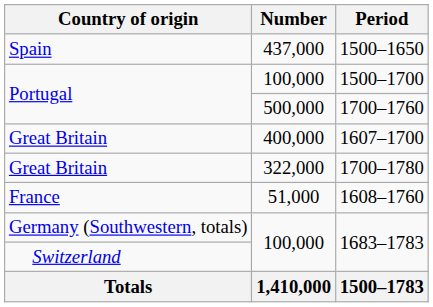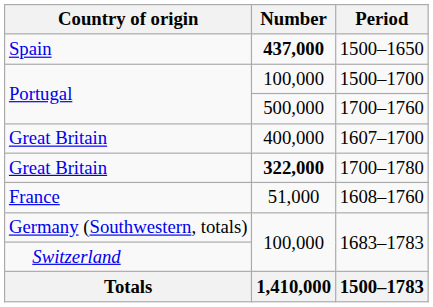(294, 49) normal -> (294, 49) bold
(294, 167) normal -> (294, 167) bold
